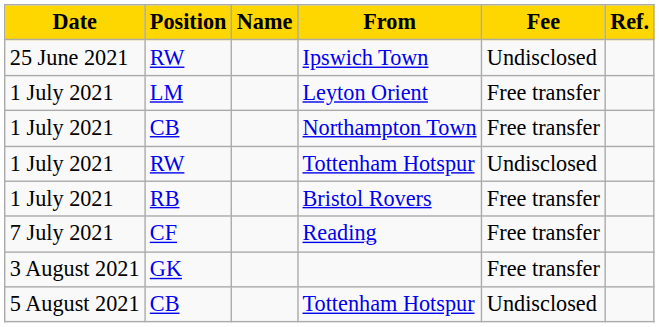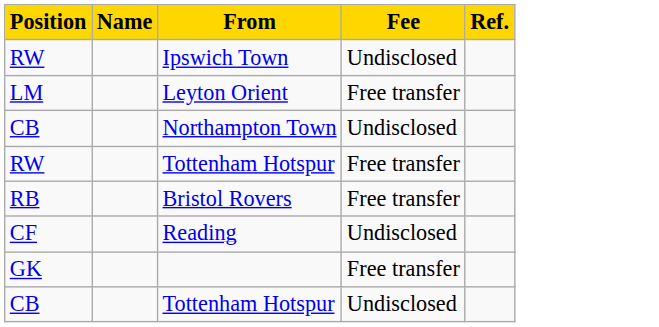- column: (75, 22)
(543, 127) Free transfer -> (402, 127) Undisclosed
(542, 163) Undisclosed -> (403, 163) Free transfer
(543, 233) Free transfer -> (402, 233) Undisclosed
